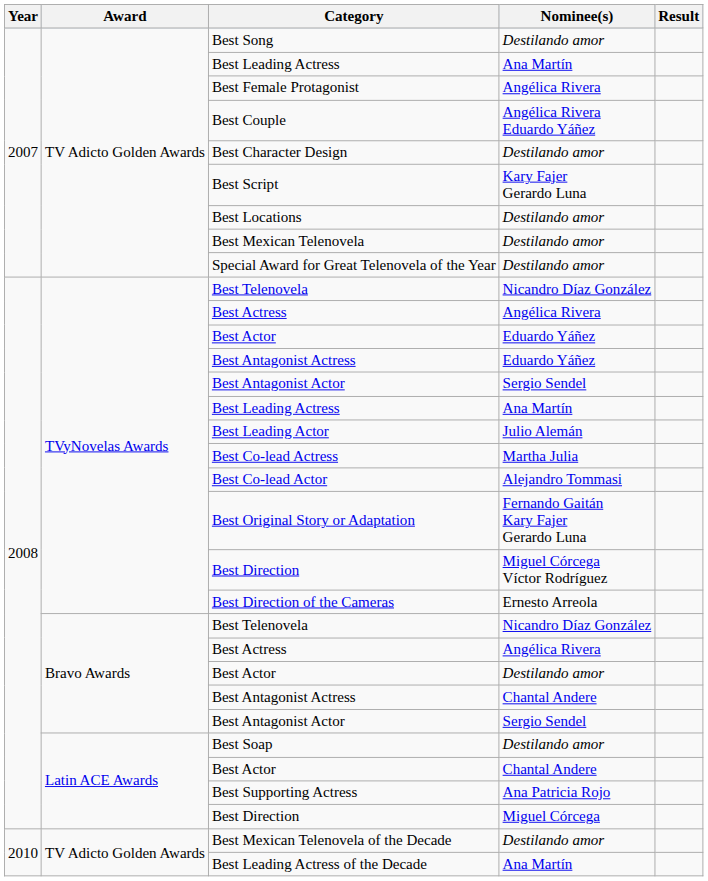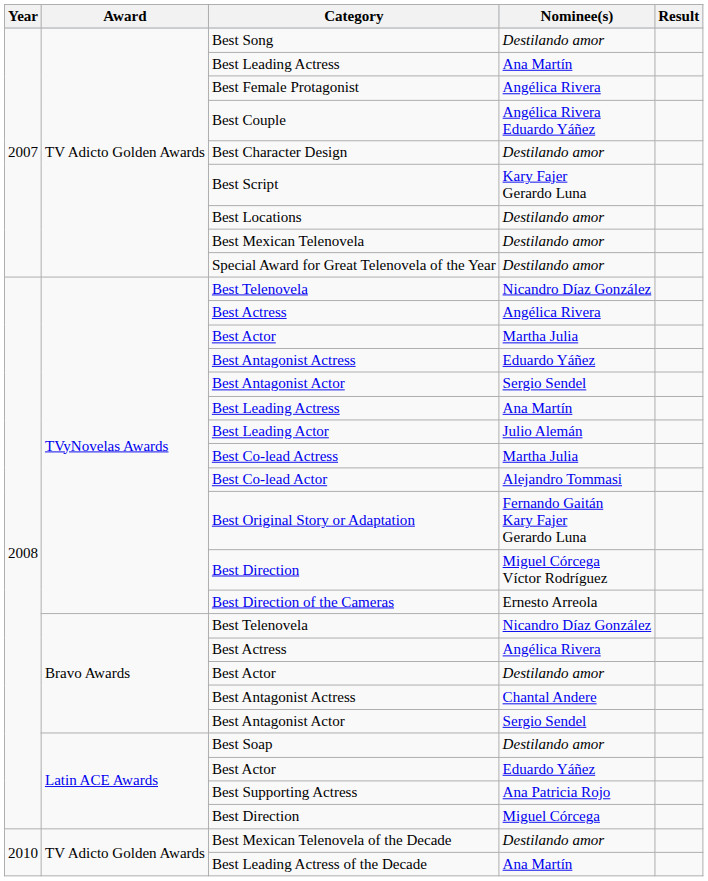(549, 336) Eduardo Yáñez -> (540, 336) Martha Julia
(550, 768) Chantal Andere -> (549, 768) Eduardo Yáñez
